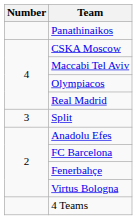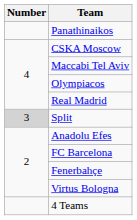(27, 118) no background -> (27, 118) lightgrey background
